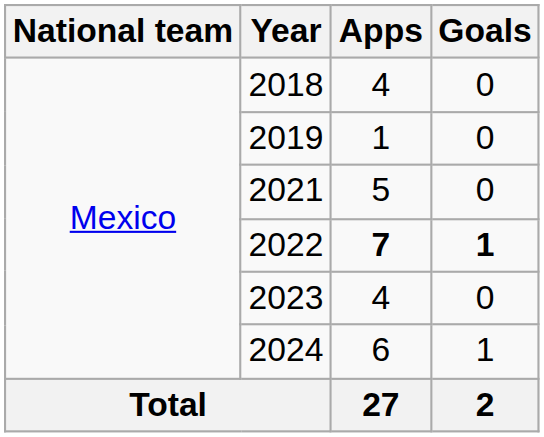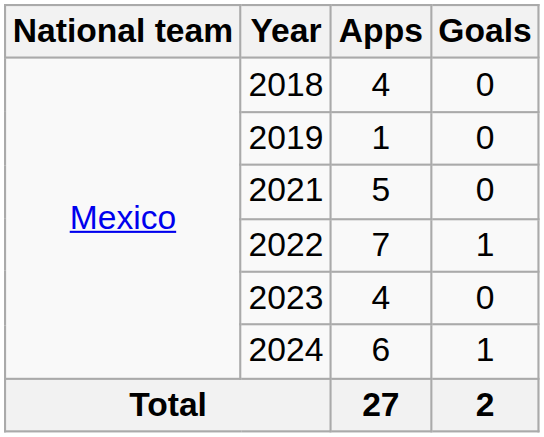(381, 244) bold -> (381, 244) normal
(485, 244) bold -> (485, 244) normal
